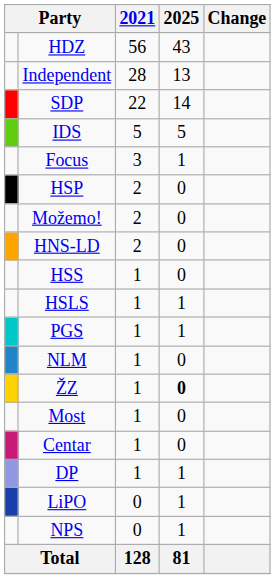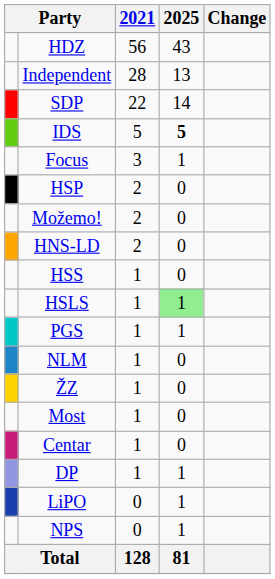(181, 132) normal -> (181, 132) bold
(181, 302) no background -> (181, 302) lightgreen background
(181, 388) bold -> (181, 388) normal
